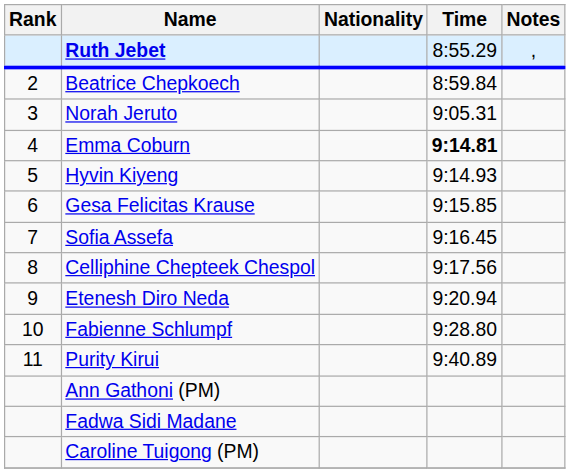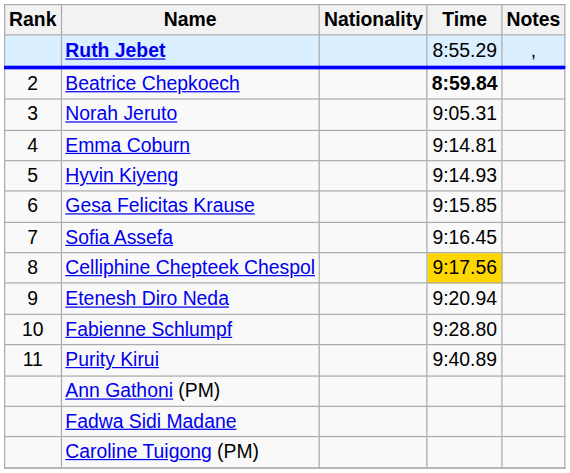(465, 83) normal -> (465, 83) bold
(465, 145) bold -> (465, 145) normal
(465, 267) no background -> (465, 267) gold background
